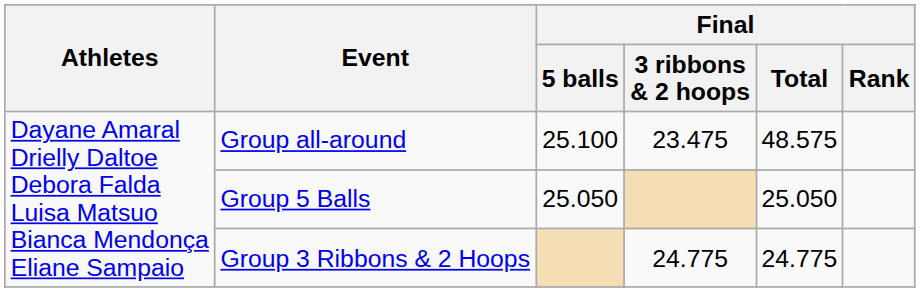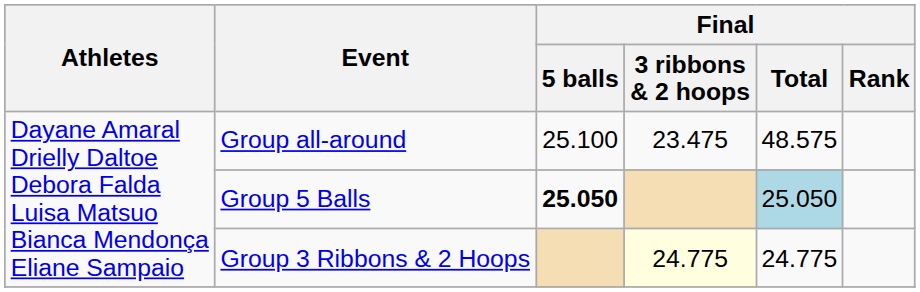(580, 199) normal -> (580, 199) bold
(799, 199) no background -> (799, 199) lightblue background
(690, 258) no background -> (690, 258) lightyellow background
